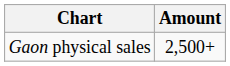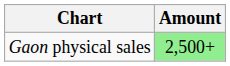(190, 46) no background -> (190, 46) lightgreen background
